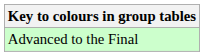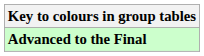(73, 39) normal -> (77, 39) bold
